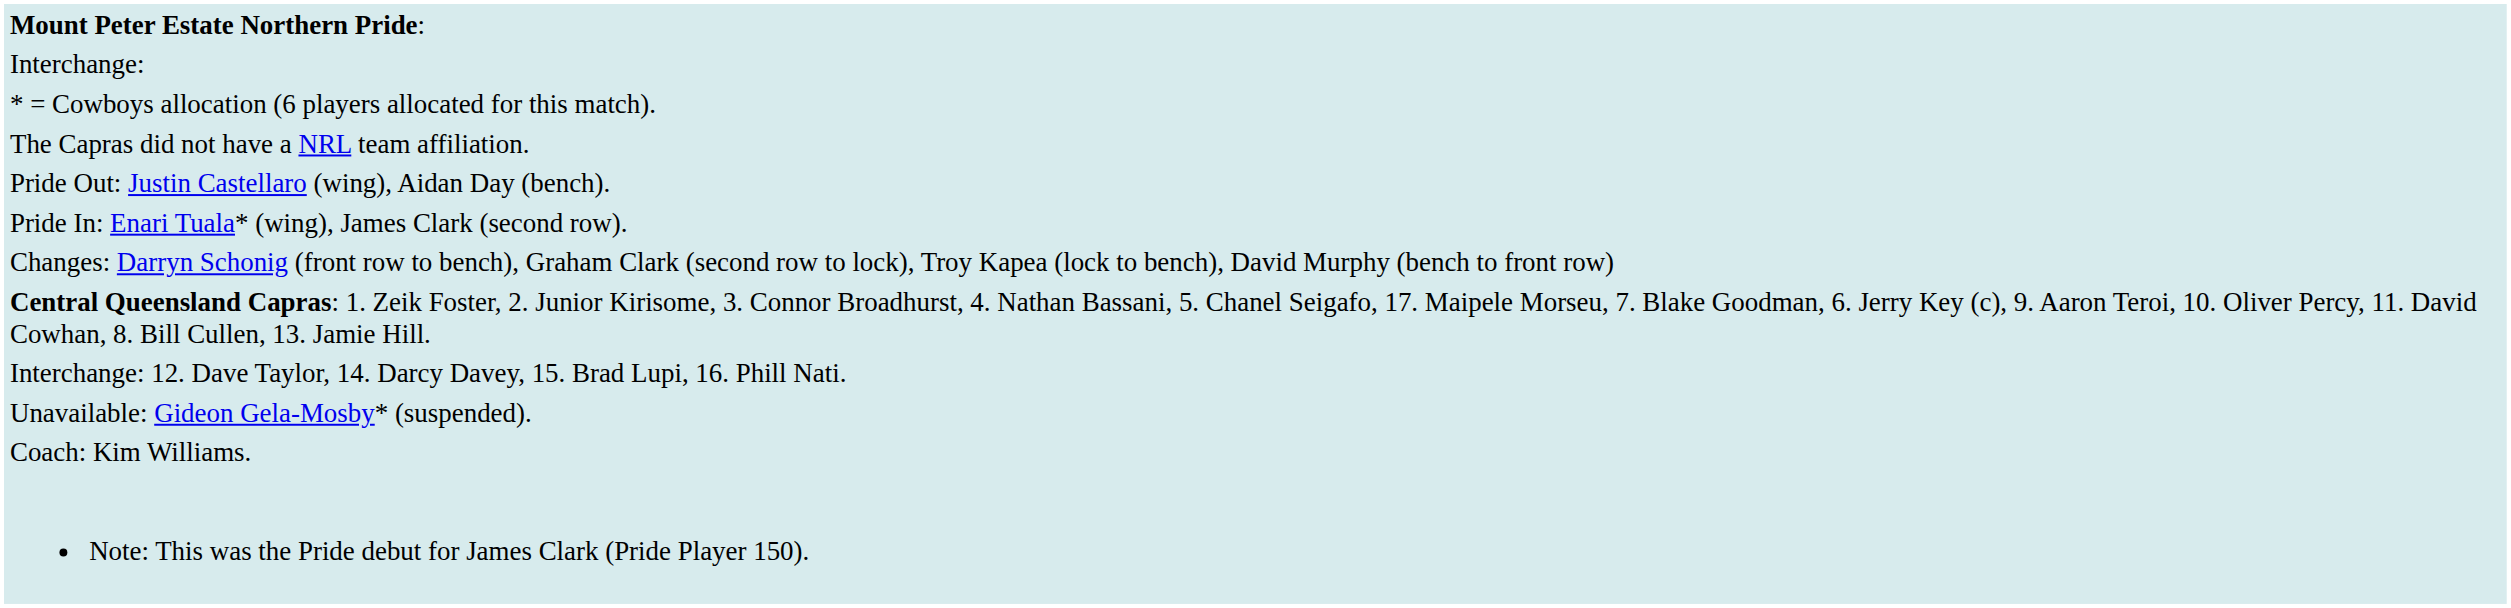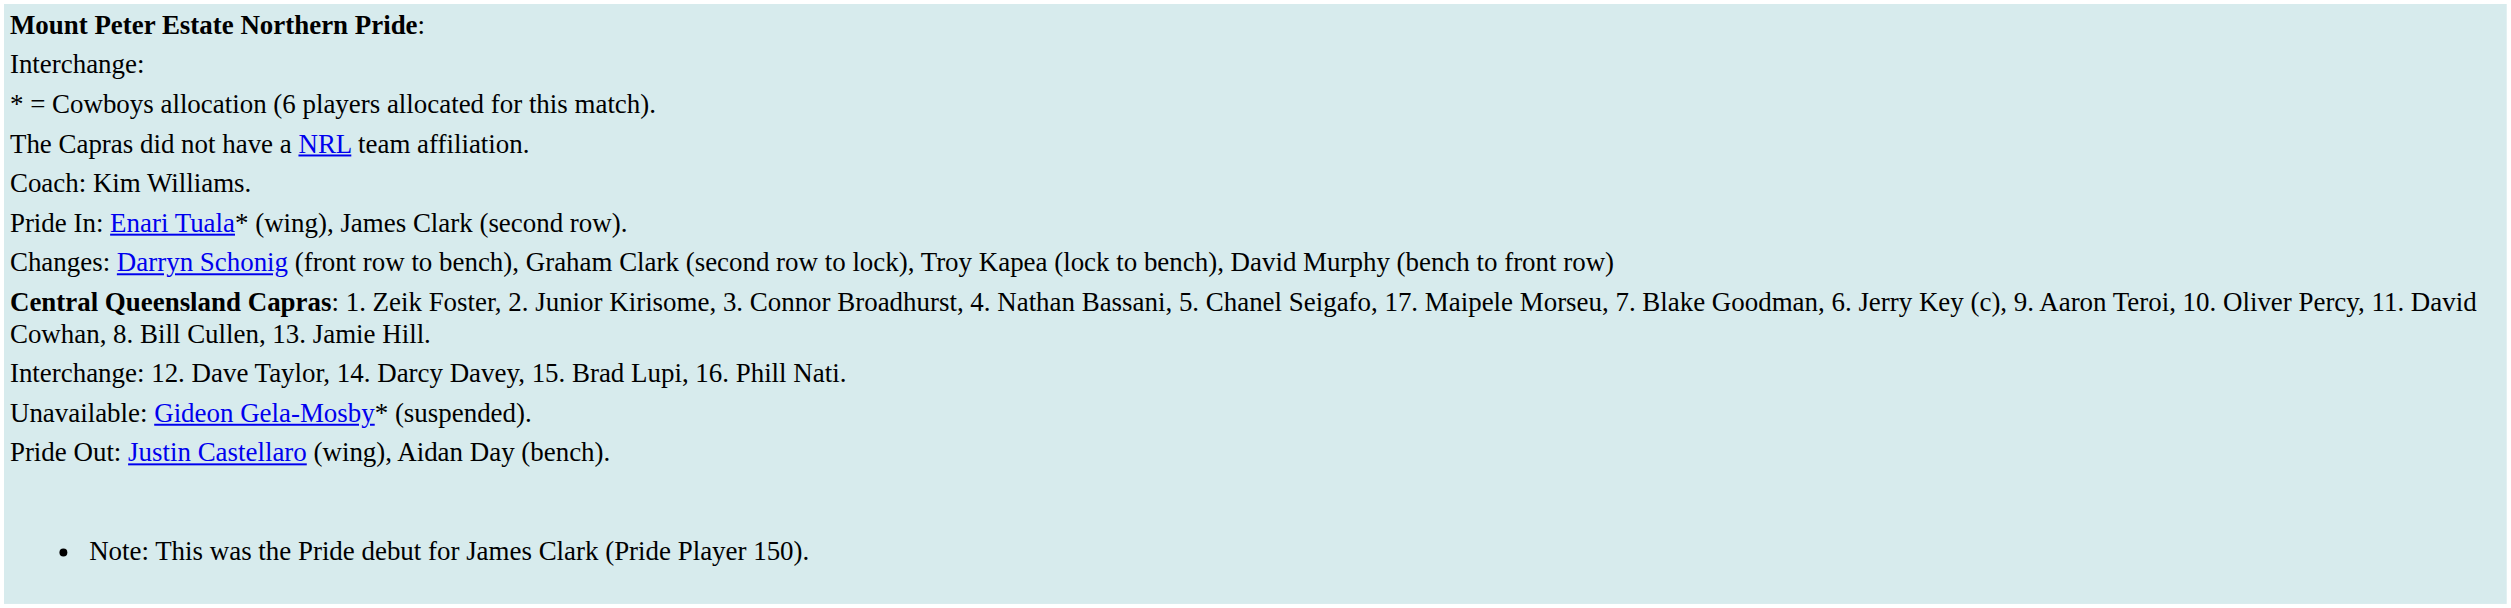(310, 183) Pride Out: Justin Castellaro (wing), Aidan Day (bench). -> (131, 183) Coach: Kim Williams.
(131, 452) Coach: Kim Williams. -> (310, 452) Pride Out: Justin Castellaro (wing), Aidan Day (bench).
